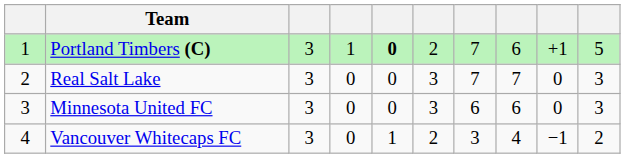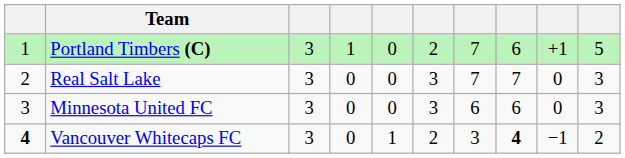(392, 49) bold -> (392, 49) normal
(25, 138) normal -> (25, 138) bold
(516, 138) normal -> (516, 138) bold
